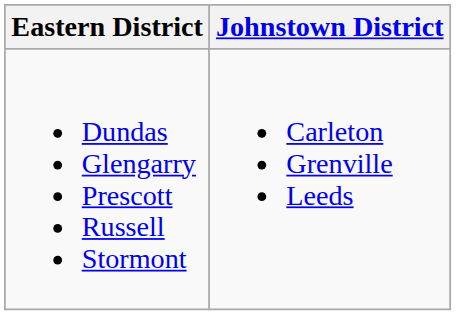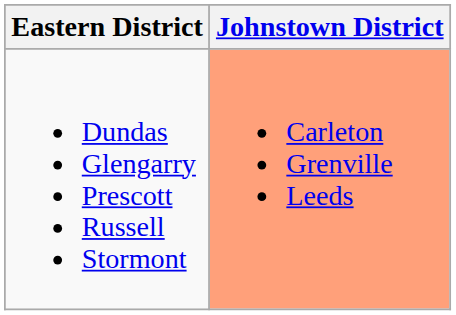(330, 163) no background -> (330, 163) lightsalmon background
